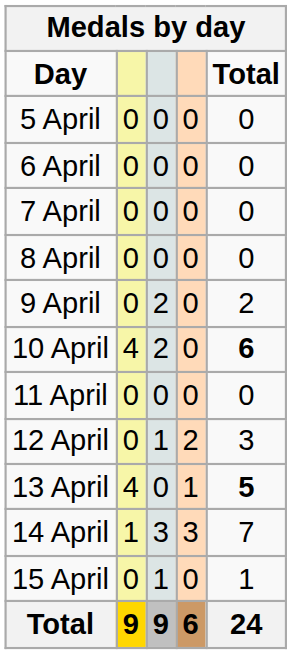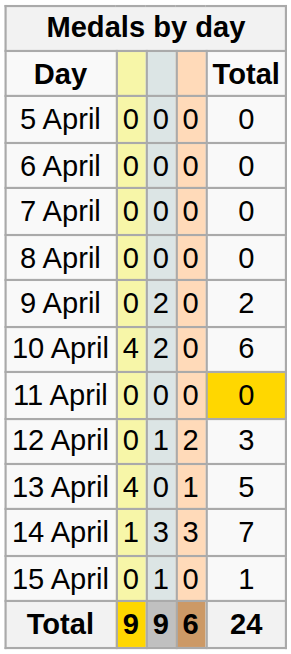(246, 349) bold -> (246, 349) normal
(246, 395) no background -> (246, 395) gold background
(246, 487) bold -> (246, 487) normal
